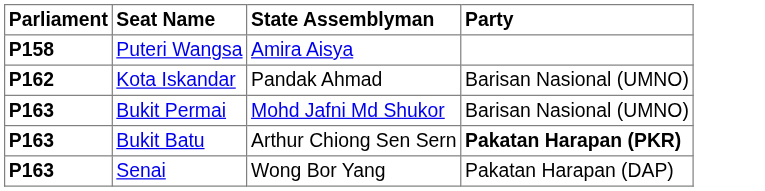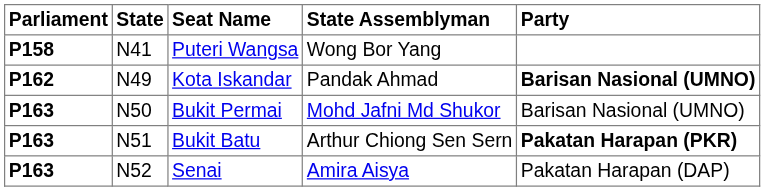+ column: (140, 19)
(302, 49) Amira Aisya -> (374, 49) Wong Bor Yang
(577, 80) normal -> (638, 80) bold
(318, 170) Wong Bor Yang -> (358, 170) Amira Aisya
